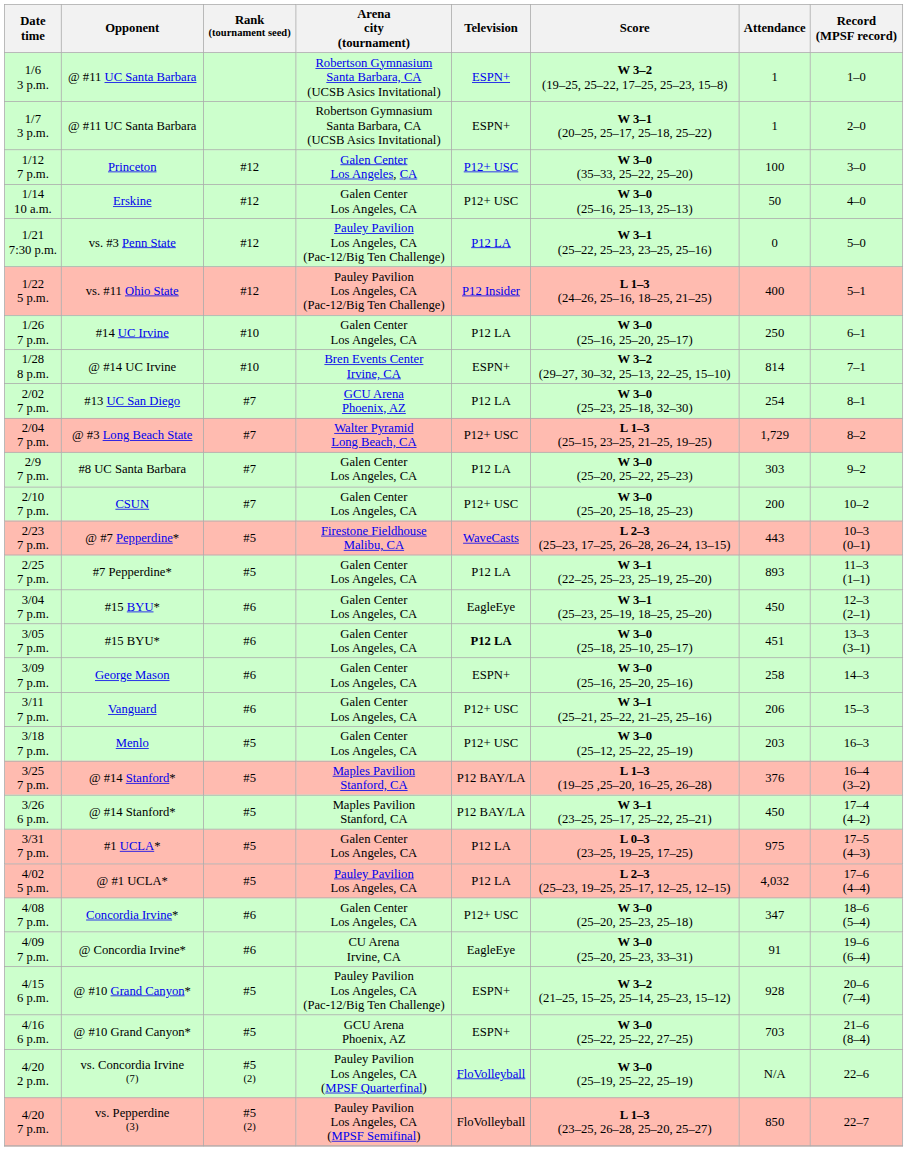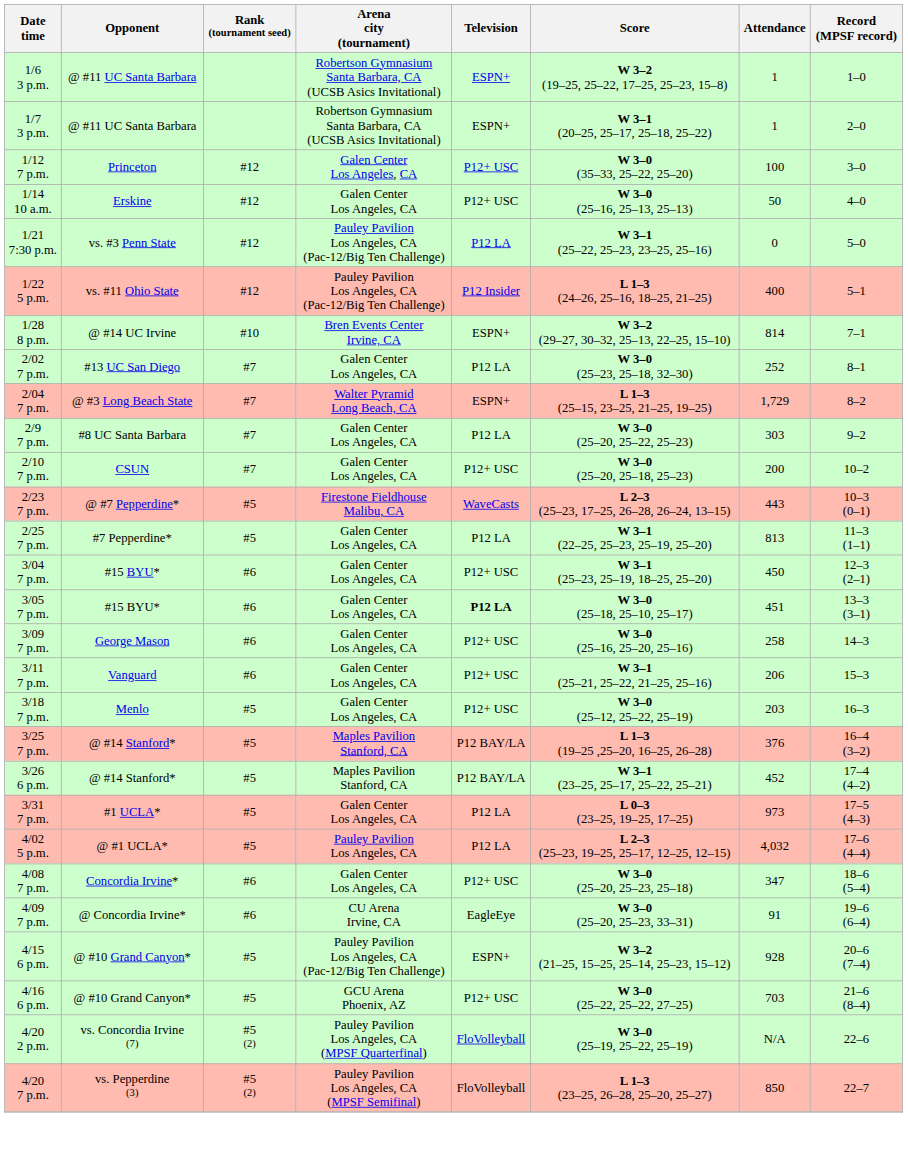- row: (33, 332)
(374, 401) GCU Arena Phoenix, AZ -> (374, 366) Galen Center Los Angeles, CA
(775, 401) 254 -> (775, 366) 252
(491, 435) P12+ USC -> (491, 401) ESPN+
(775, 572) 893 -> (775, 538) 813
(491, 606) EagleEye -> (491, 572) P12+ USC
(491, 675) ESPN+ -> (491, 640) P12+ USC
(775, 812) 450 -> (775, 778) 452
(775, 846) 975 -> (775, 812) 973
(491, 1032) ESPN+ -> (491, 997) P12+ USC
